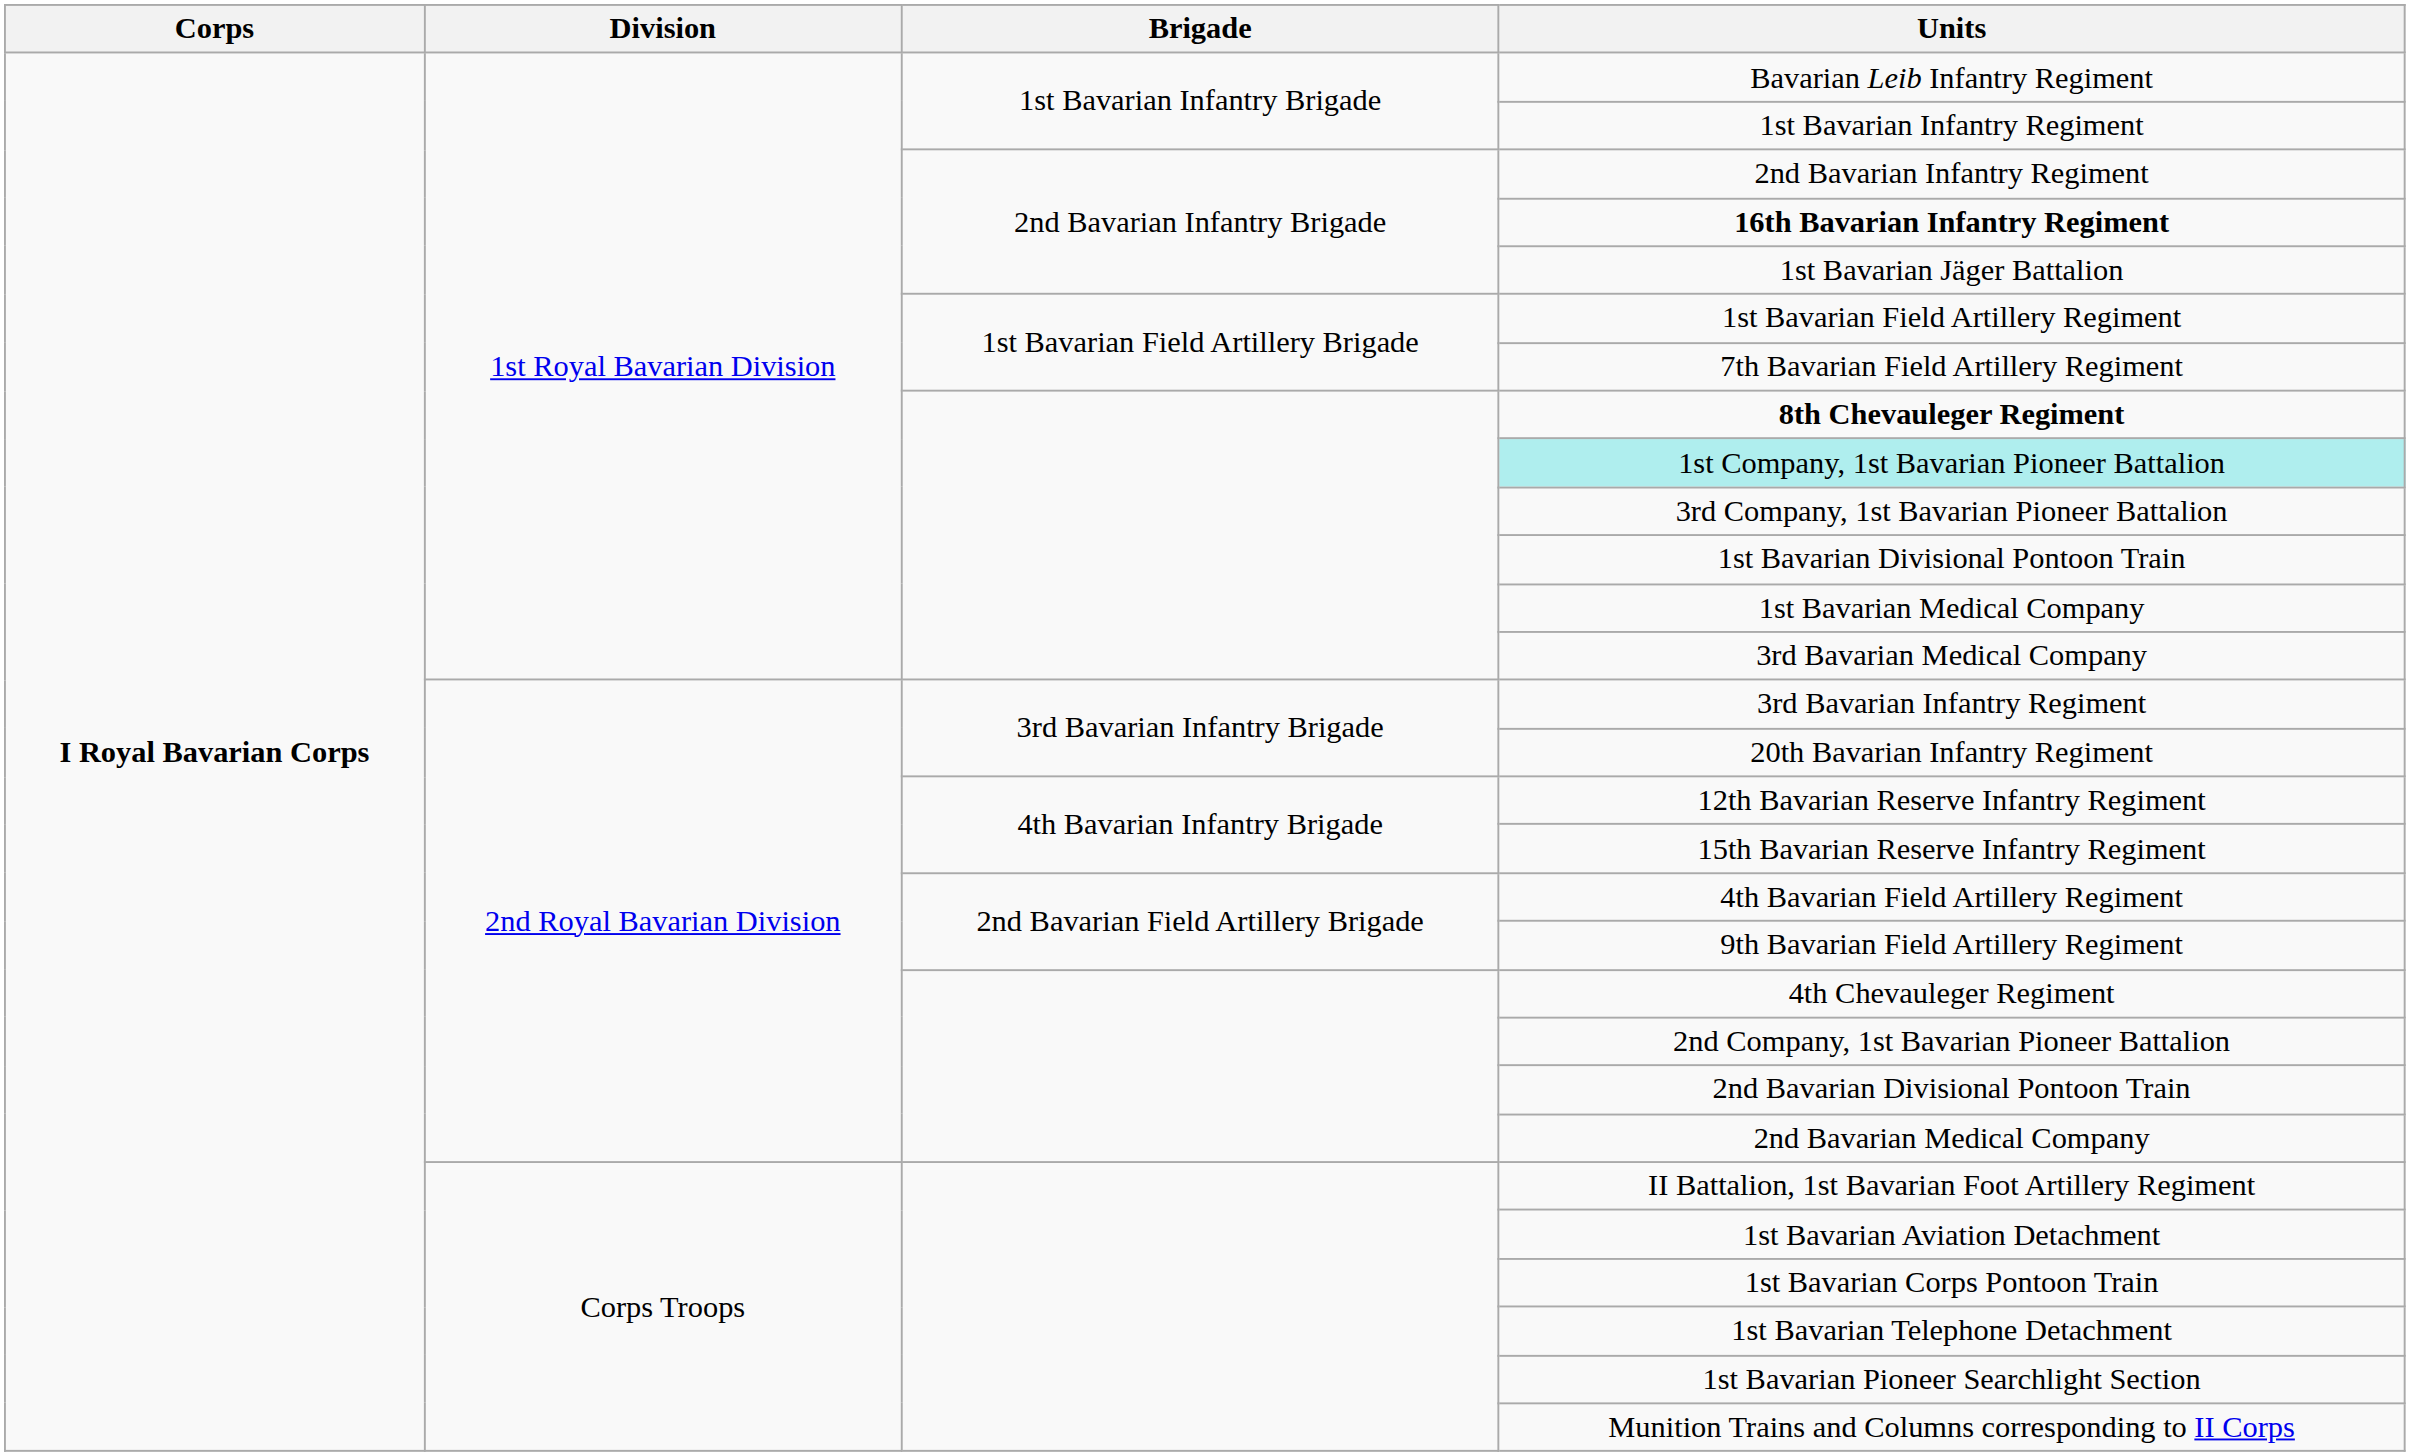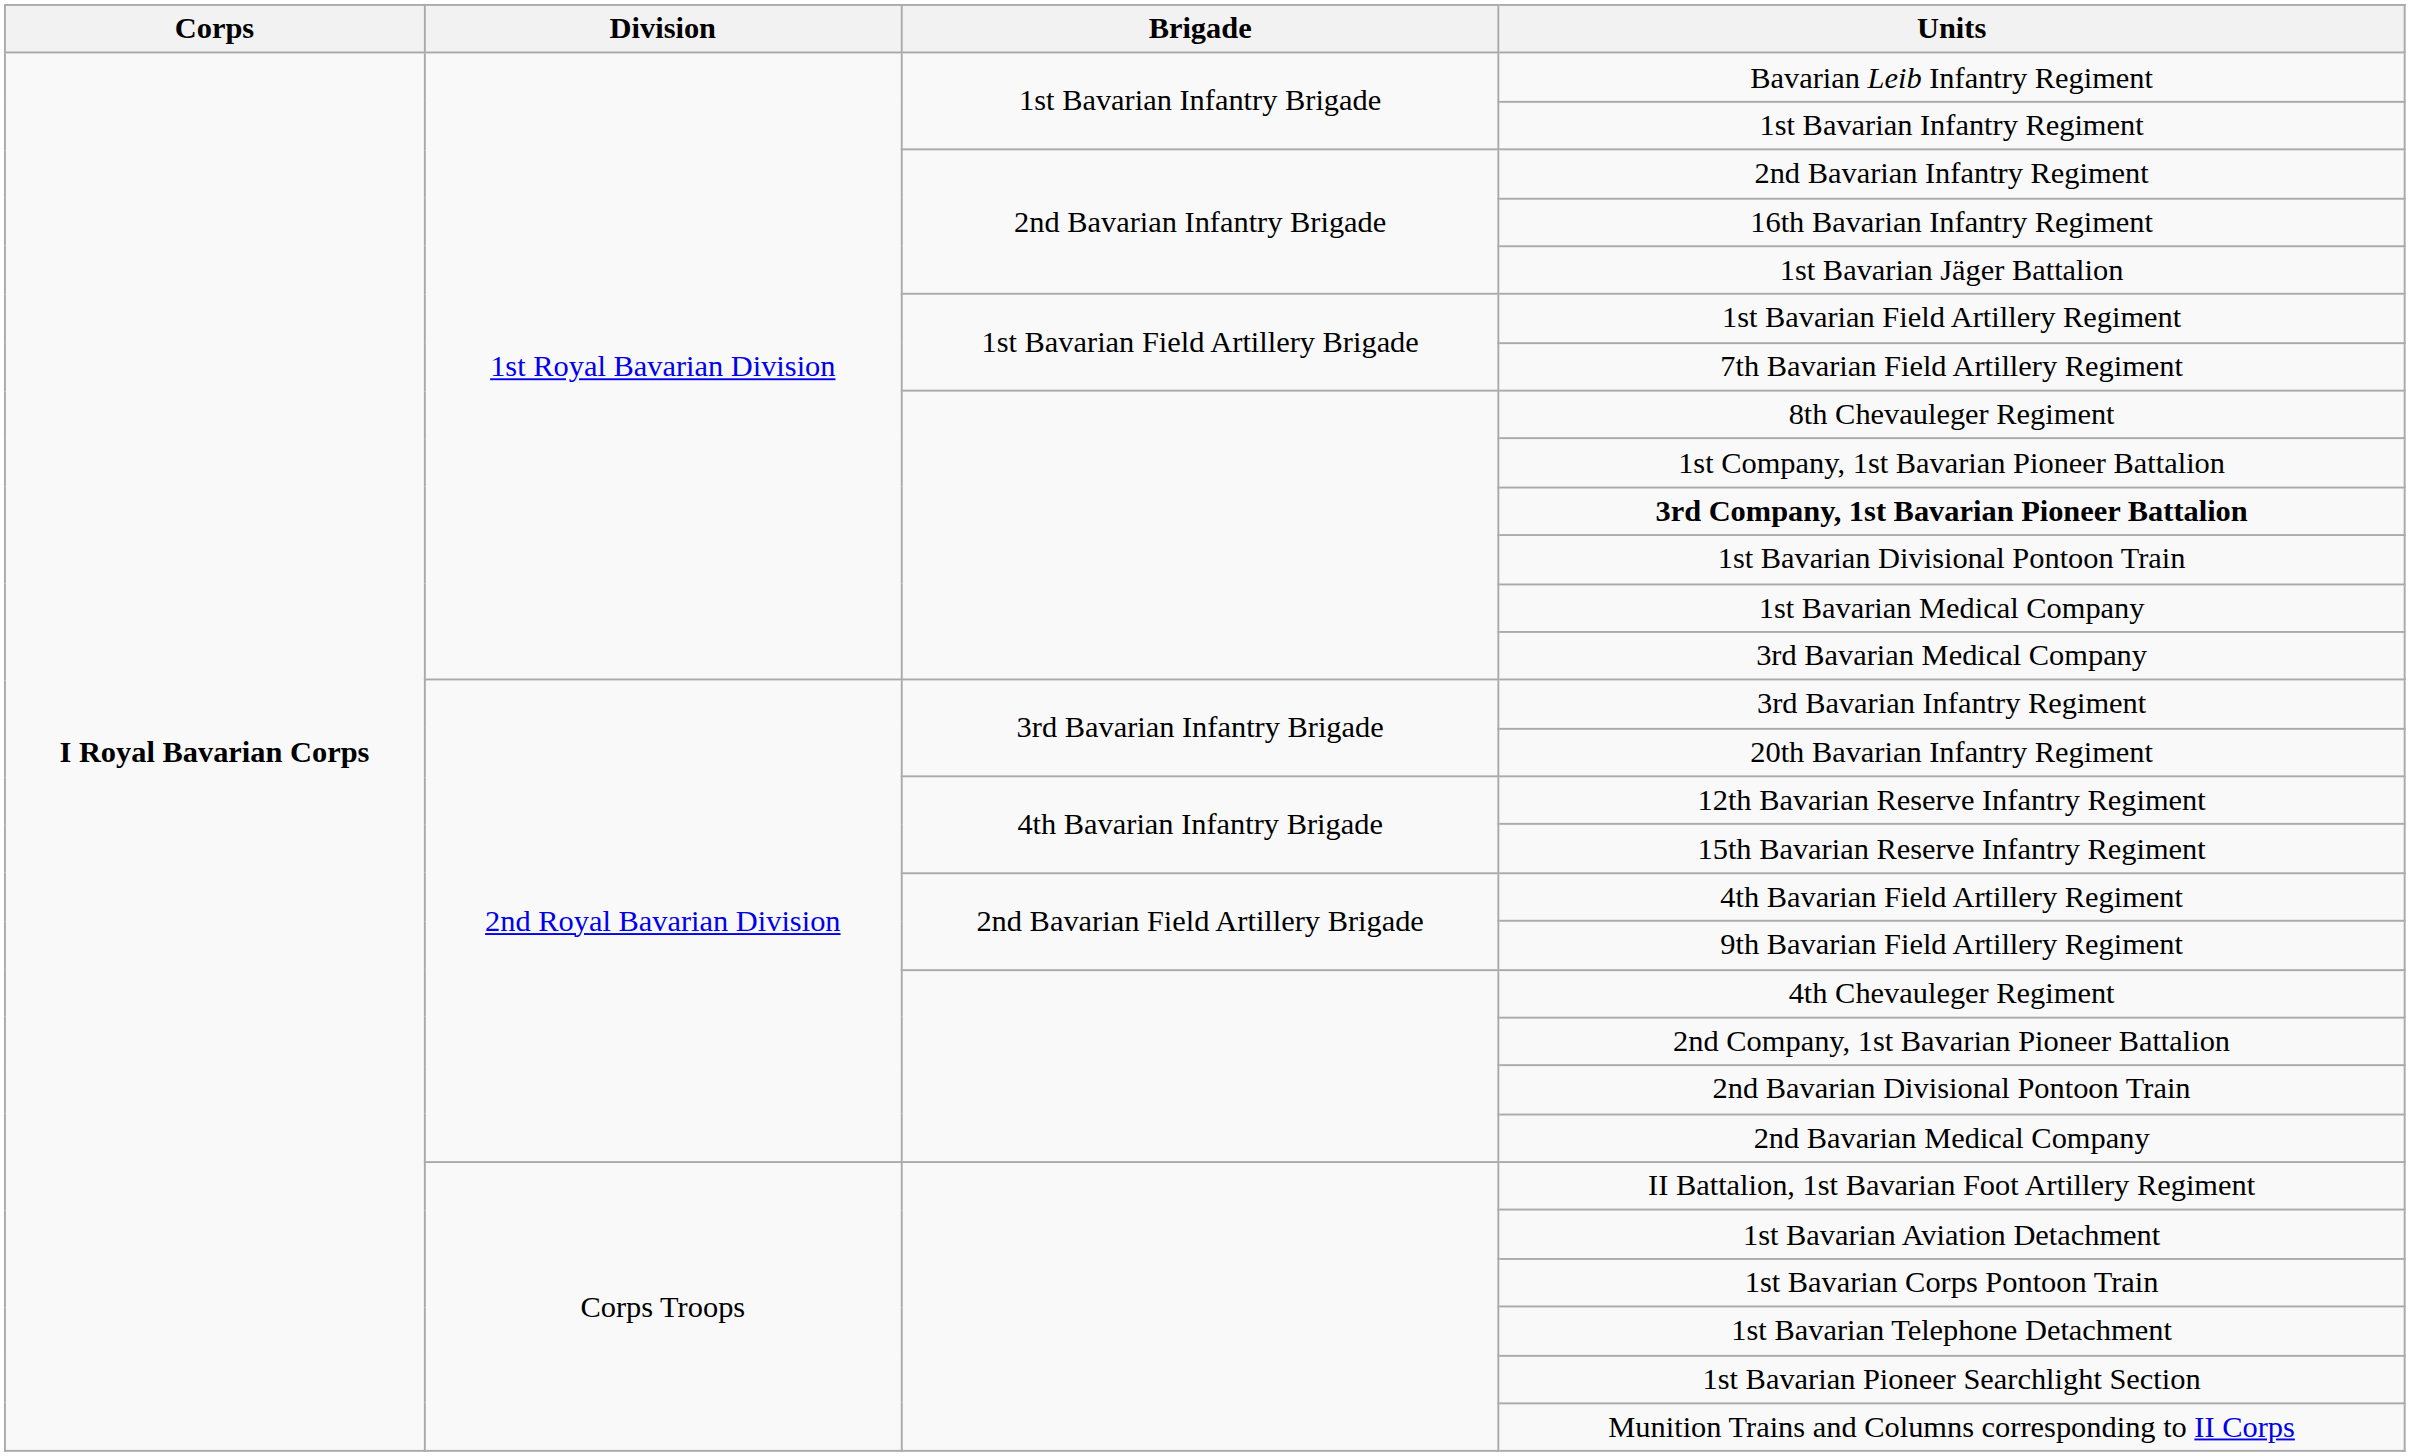(1952, 221) bold -> (1952, 221) normal
(1952, 414) bold -> (1952, 414) normal
(1952, 462) paleturquoise background -> (1952, 462) no background
(1952, 510) normal -> (1952, 510) bold
